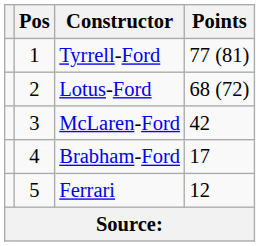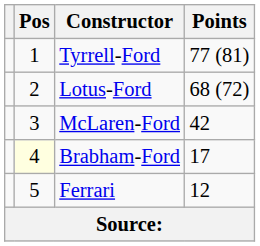(34, 156) no background -> (34, 156) lightyellow background
